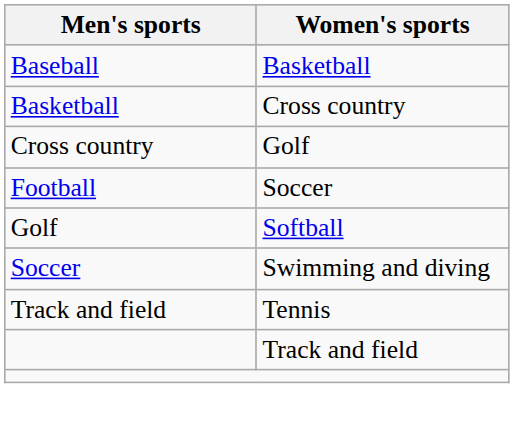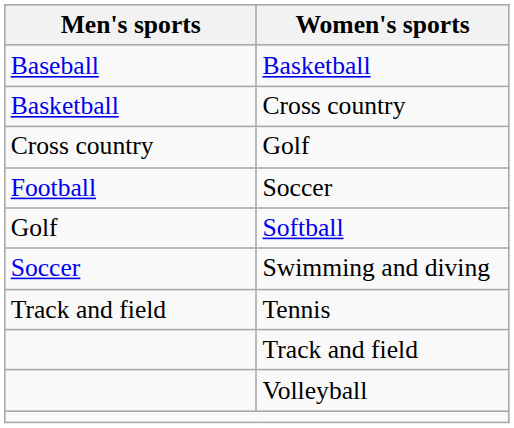+ row: (315, 390)
